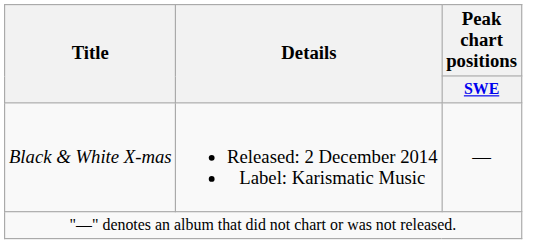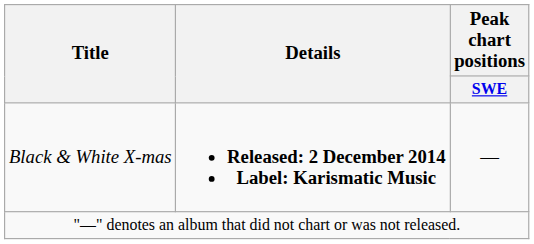(309, 168) normal -> (313, 168) bold
